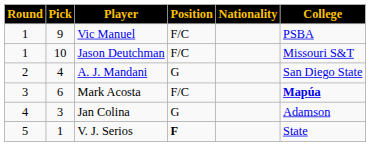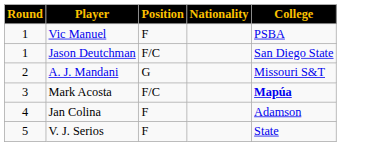- column: (60, 14)
(180, 33) F/C -> (145, 33) F
(318, 53) Missouri S&T -> (294, 53) San Diego State
(323, 72) San Diego State -> (290, 72) Missouri S&T
(175, 111) G -> (145, 111) F
(174, 131) bold -> (145, 131) normal
